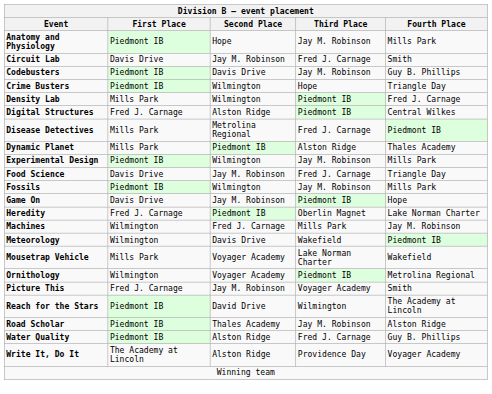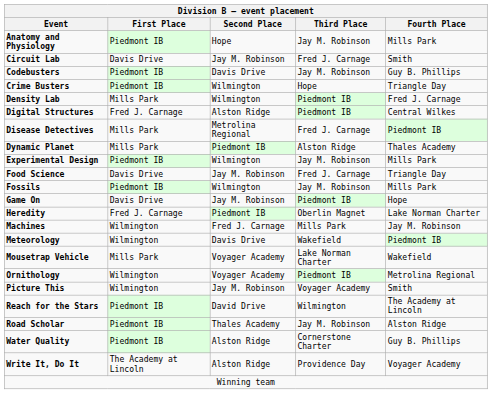(146, 288) Fred J. Carnage -> (134, 288) Wilmington
(334, 337) Fred J. Carnage -> (324, 342) Cornerstone Charter
